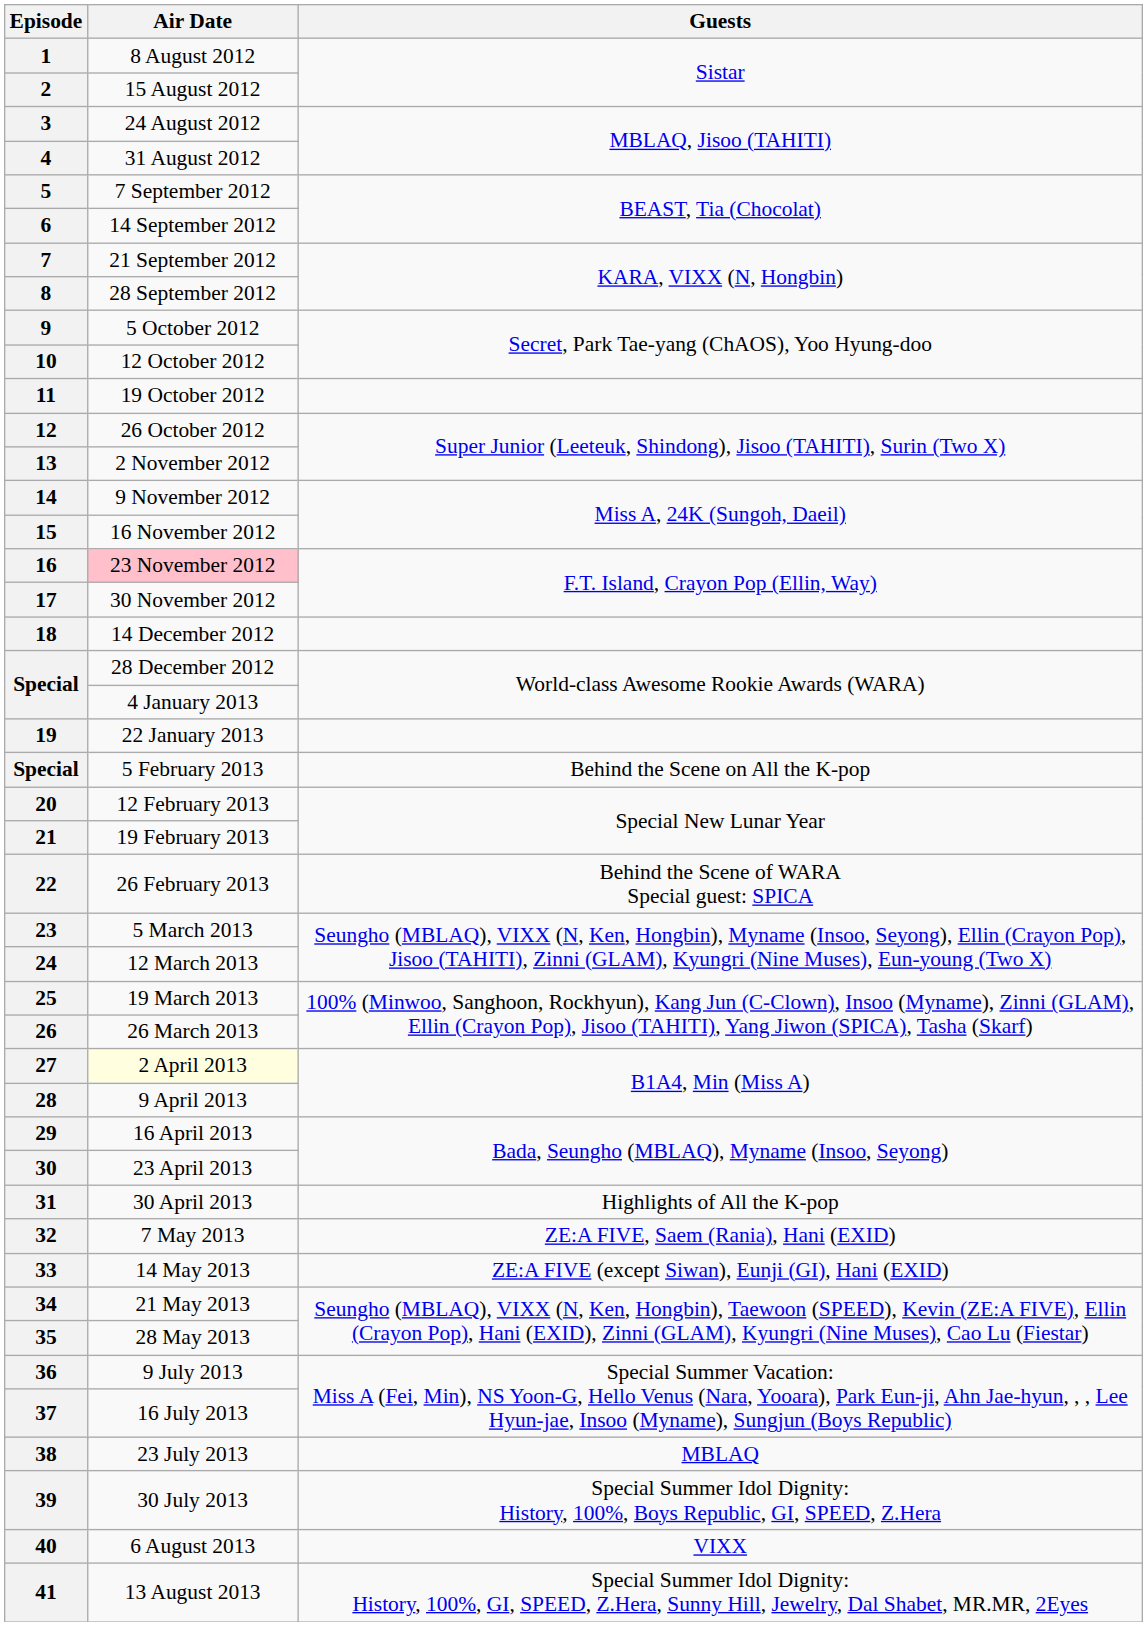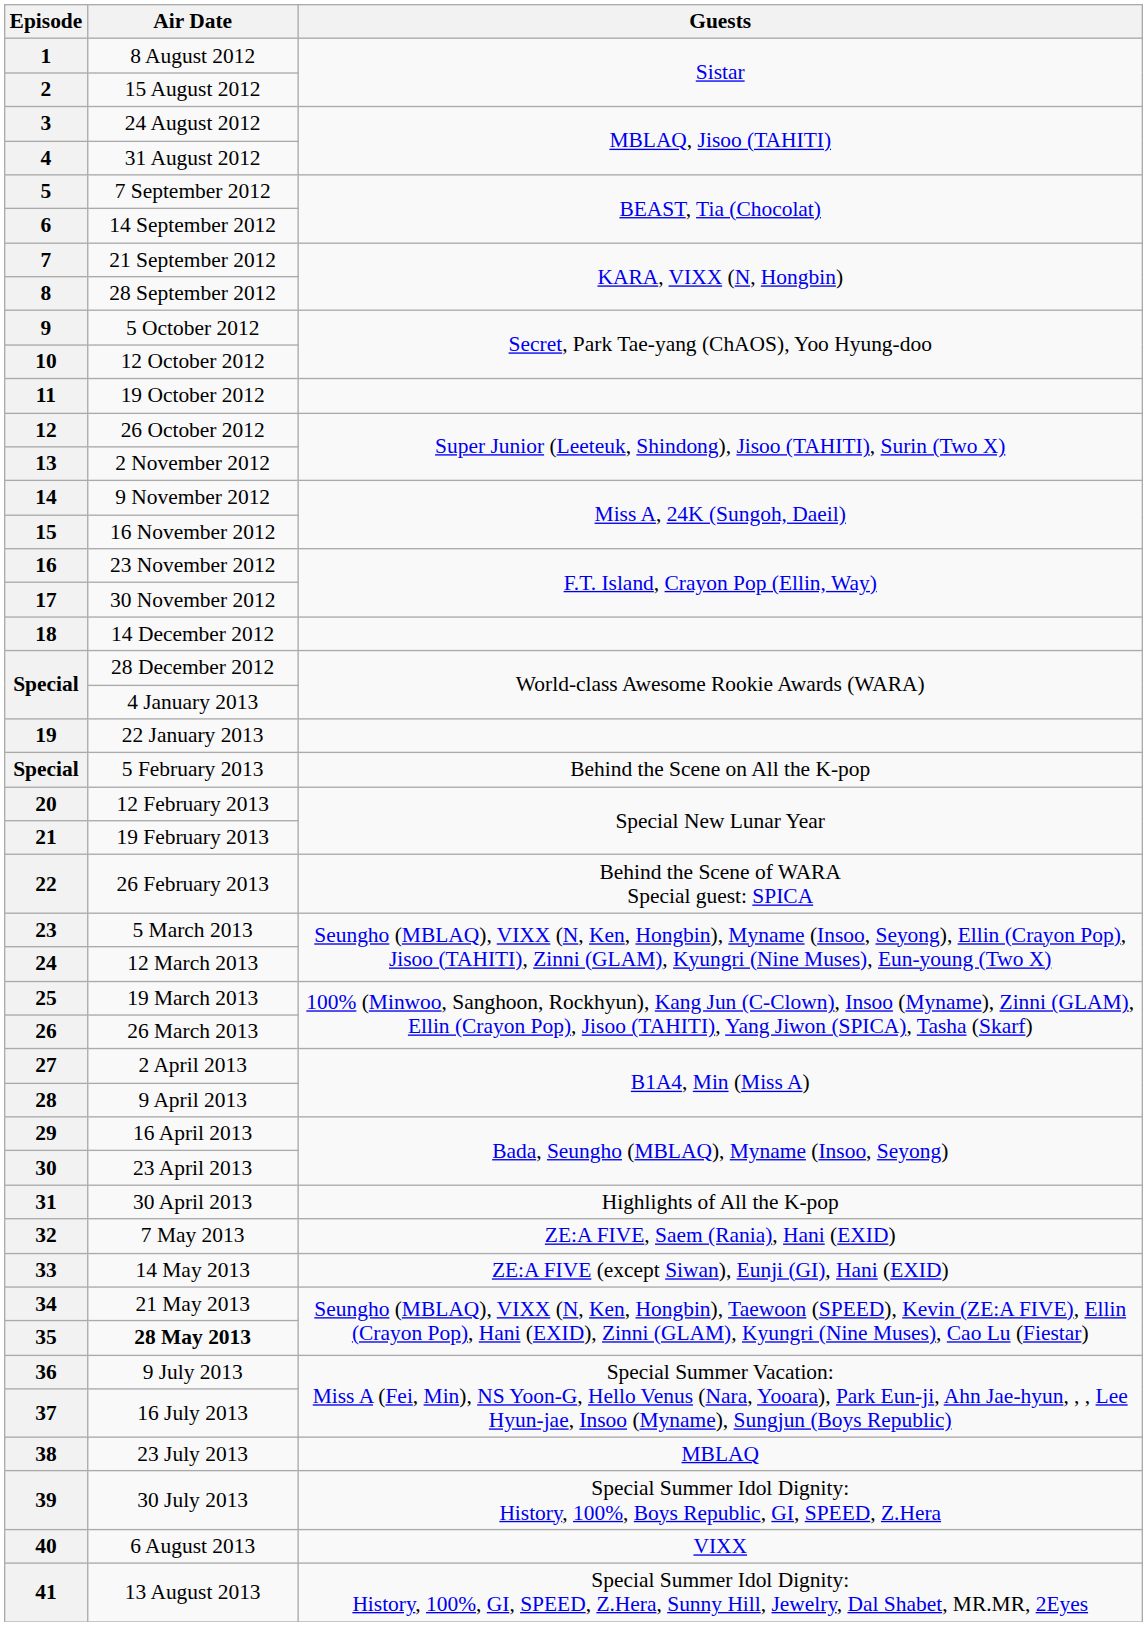(193, 565) pink background -> (193, 565) no background
(193, 1065) lightyellow background -> (193, 1065) no background
(193, 1337) normal -> (193, 1337) bold
